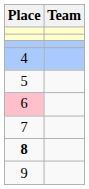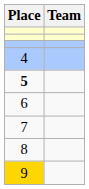(24, 81) normal -> (24, 81) bold
(24, 104) pink background -> (24, 104) no background
(24, 150) bold -> (24, 150) normal
(24, 172) no background -> (24, 172) gold background
